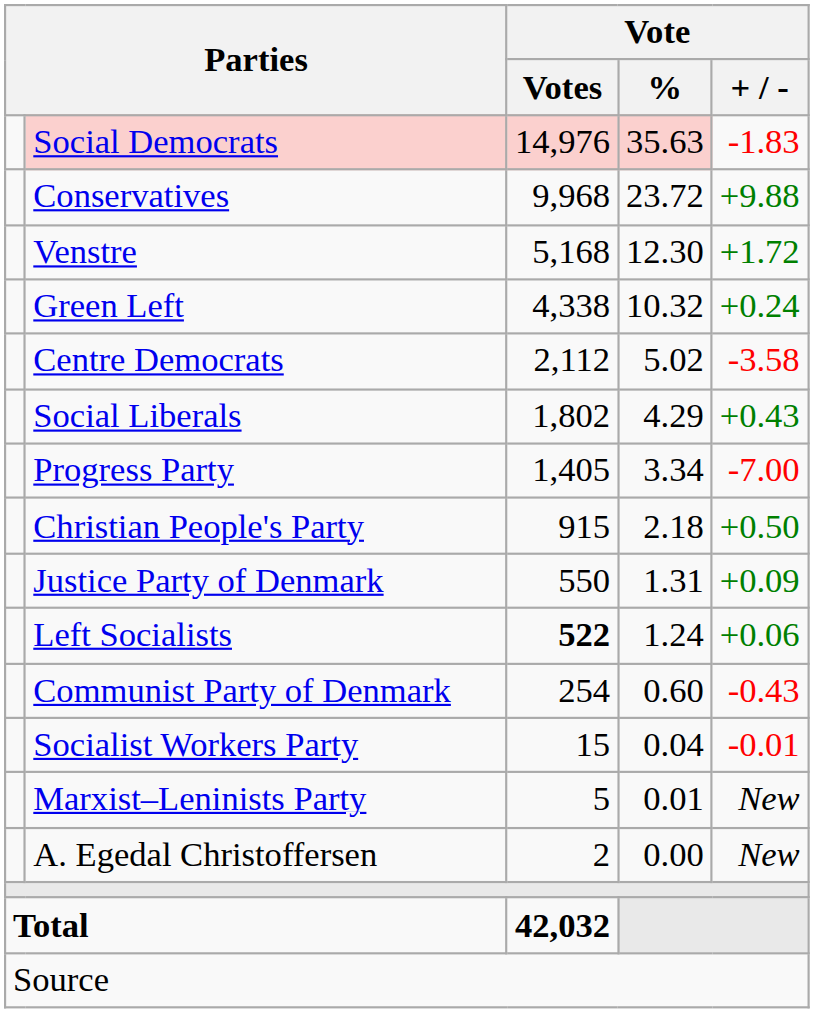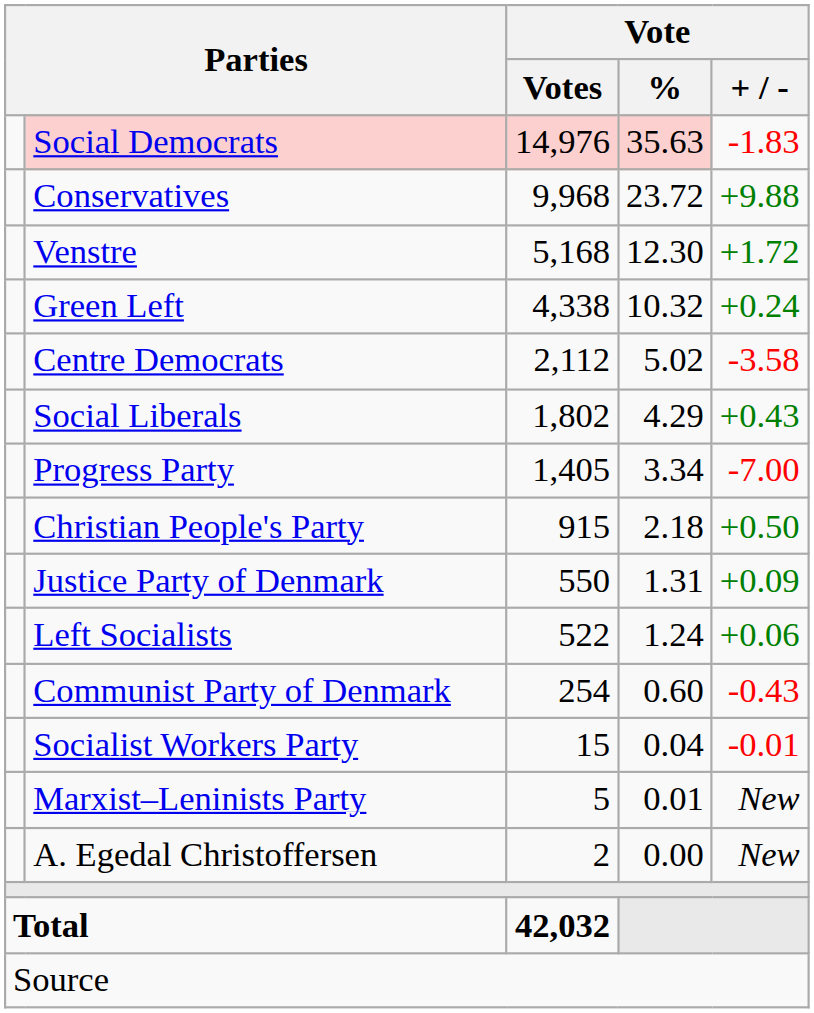(584, 634) bold -> (584, 634) normal
